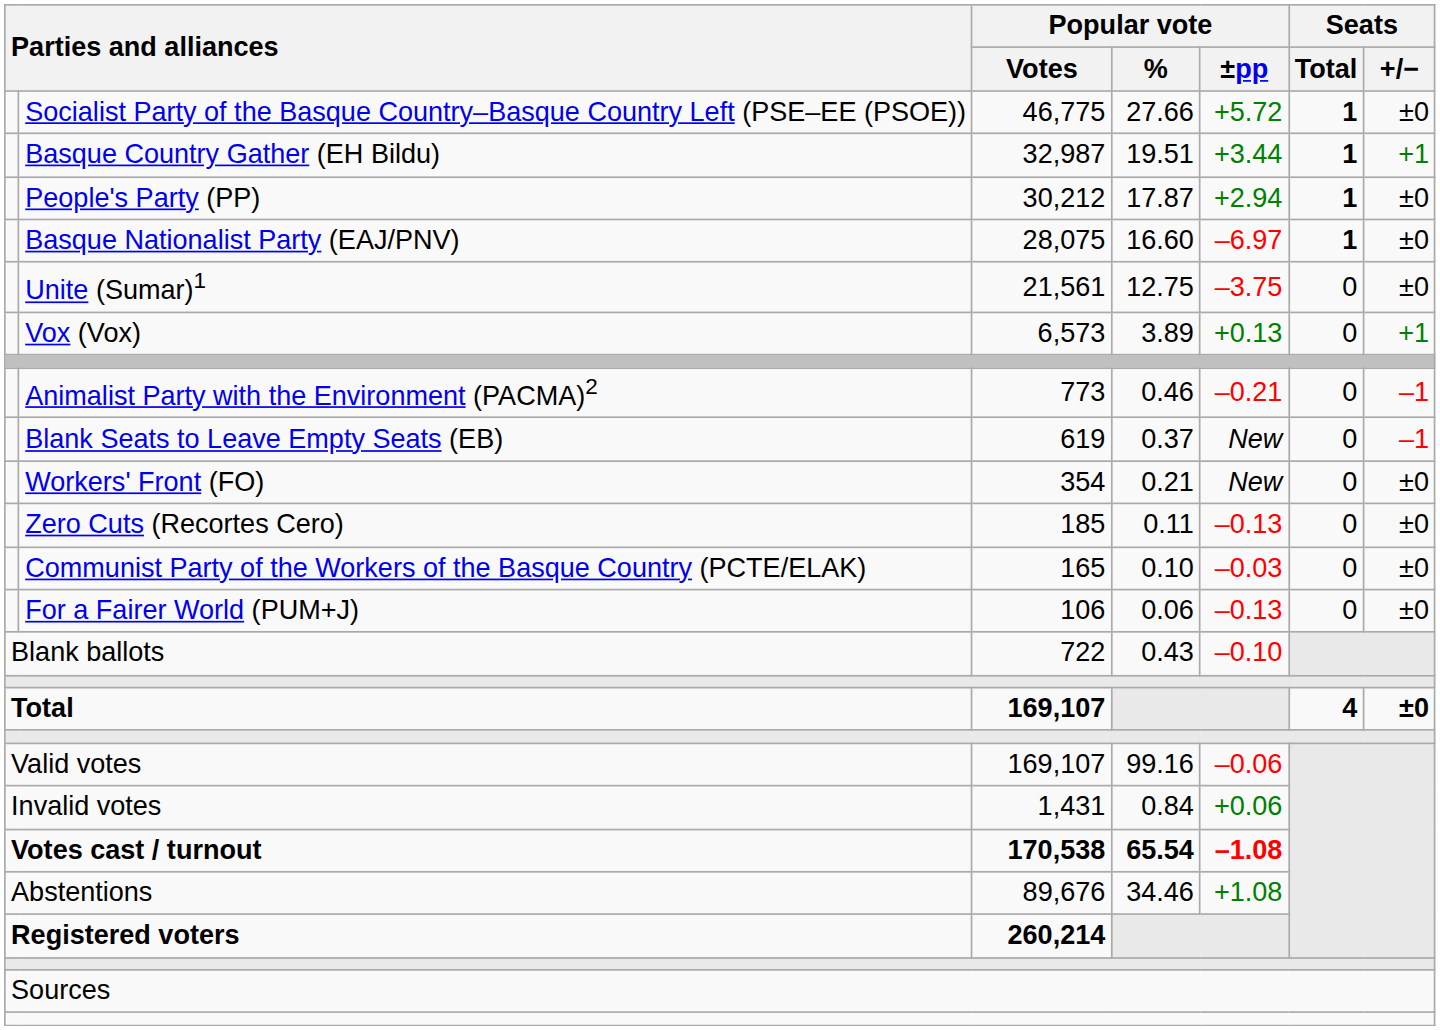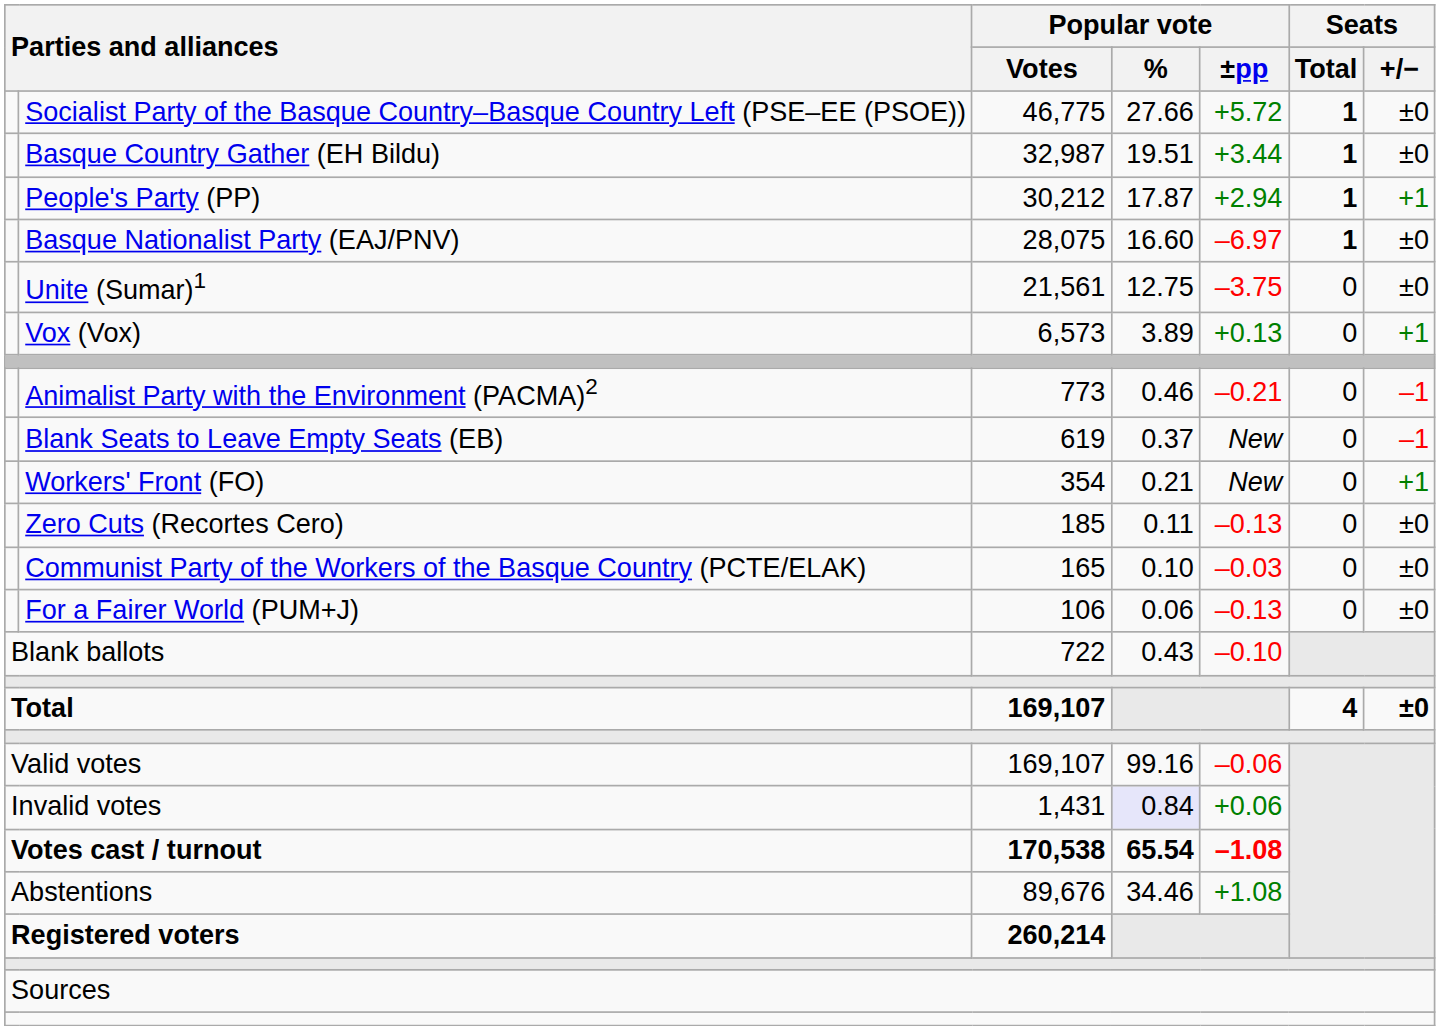(1414, 154) +1 -> (1414, 154) ±0
(1414, 197) ±0 -> (1414, 197) +1
(1414, 481) ±0 -> (1414, 481) +1
(1167, 806) no background -> (1167, 806) lavender background
